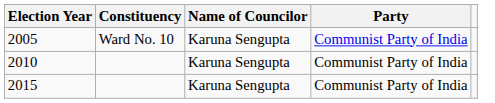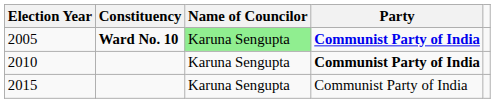(136, 39) normal -> (139, 39) bold
(239, 39) no background -> (239, 39) lightgreen background
(391, 39) normal -> (397, 39) bold
(391, 62) normal -> (397, 62) bold
